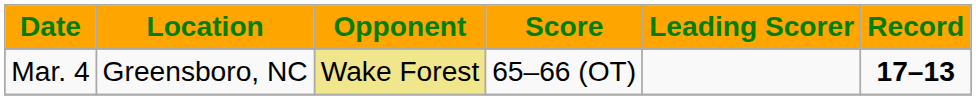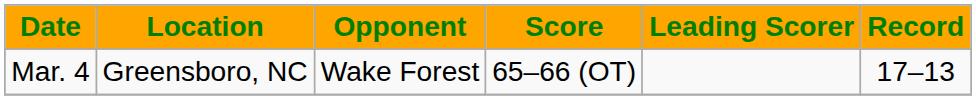(400, 71) khaki background -> (400, 71) no background
(916, 71) bold -> (916, 71) normal
